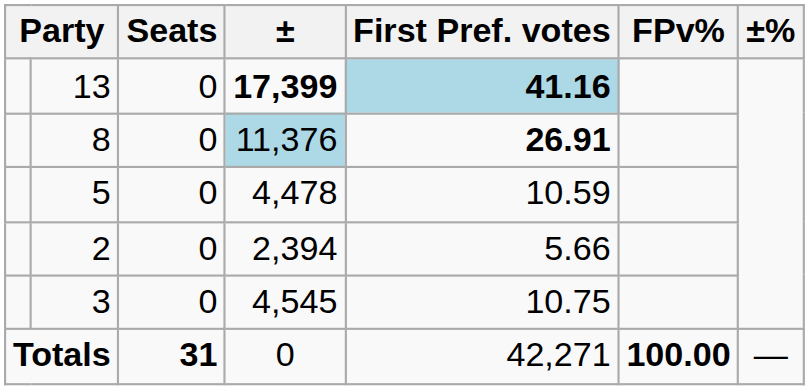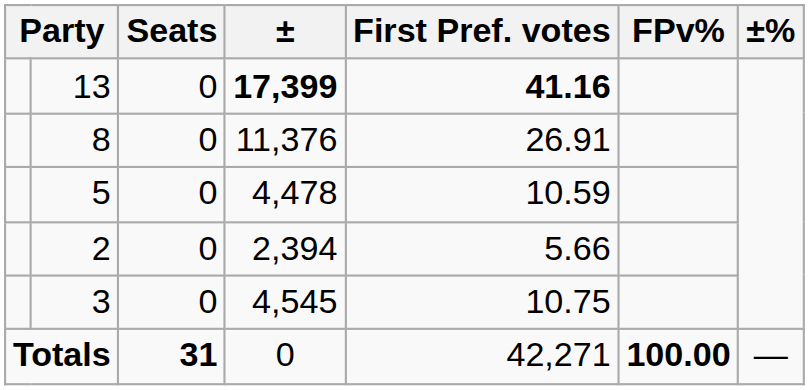(568, 85) lightblue background -> (568, 85) no background
(287, 139) lightblue background -> (287, 139) no background
(568, 139) bold -> (568, 139) normal
